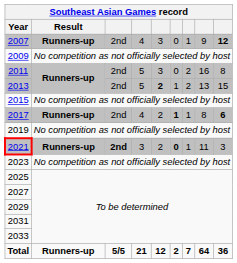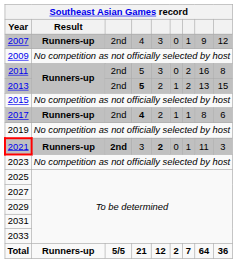(223, 42) bold -> (223, 42) normal
(142, 86) normal -> (142, 86) bold
(160, 86) bold -> (160, 86) normal
(142, 116) normal -> (142, 116) bold
(176, 116) bold -> (176, 116) normal
(223, 116) bold -> (223, 116) normal
(160, 146) normal -> (160, 146) bold
(176, 146) bold -> (176, 146) normal
